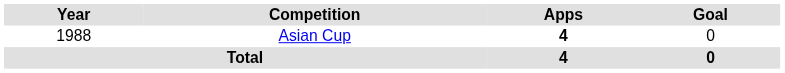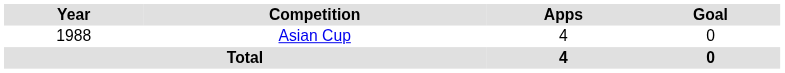(563, 36) bold -> (563, 36) normal
